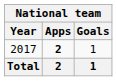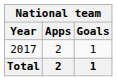(58, 49) bold -> (58, 49) normal
